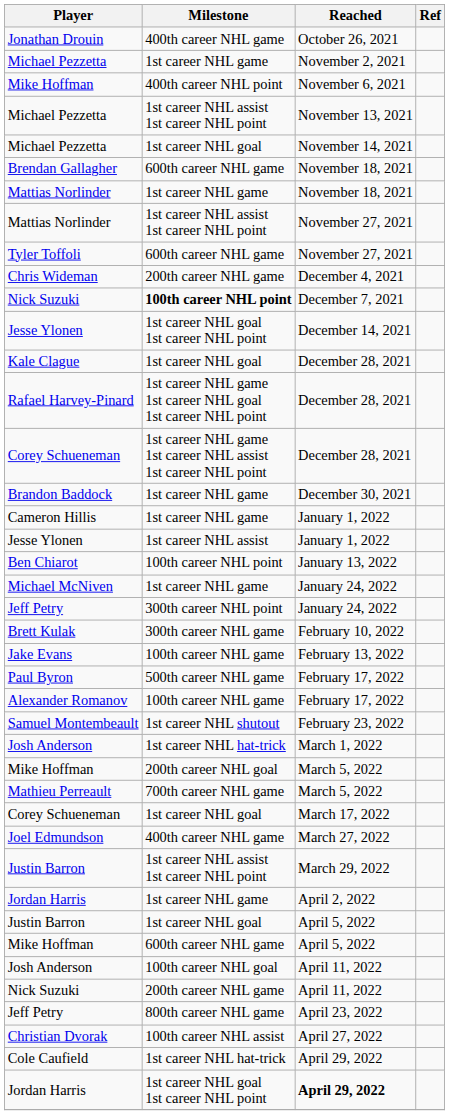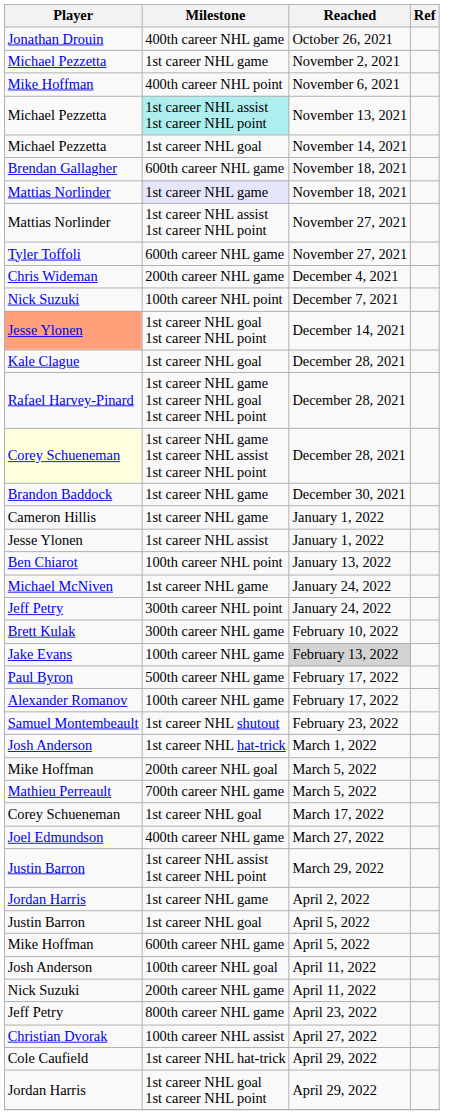(207, 115) no background -> (207, 115) paleturquoise background
(207, 191) no background -> (207, 191) lavender background
(218, 299) bold -> (214, 299) normal
(45, 330) no background -> (45, 330) lightsalmon background
(64, 455) no background -> (64, 455) lightyellow background
(351, 654) no background -> (345, 654) lightgrey background
(341, 1089) bold -> (335, 1089) normal
